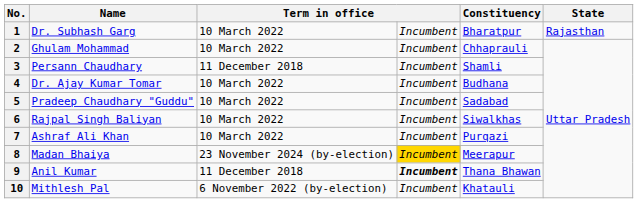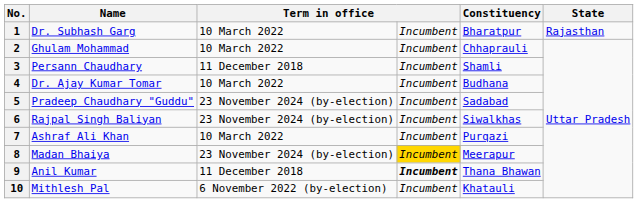(241, 101) 10 March 2022 -> (297, 101) 23 November 2024 (by-election)
(241, 119) 10 March 2022 -> (297, 119) 23 November 2024 (by-election)
